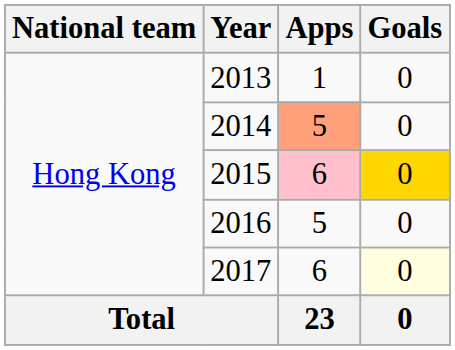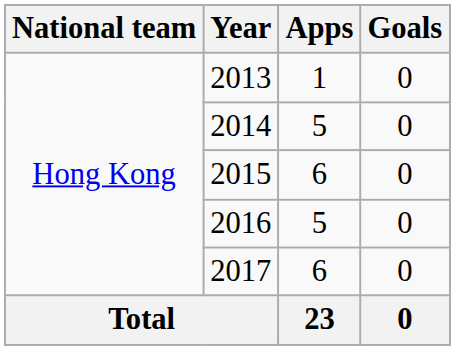(319, 125) lightsalmon background -> (319, 125) no background
(319, 174) pink background -> (319, 174) no background
(405, 174) gold background -> (405, 174) no background
(405, 271) lightyellow background -> (405, 271) no background
